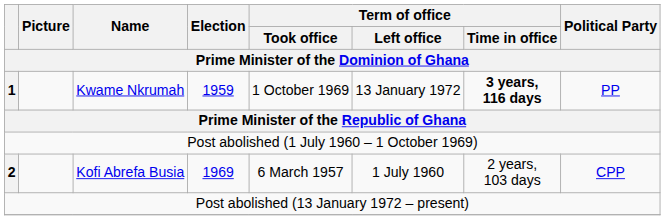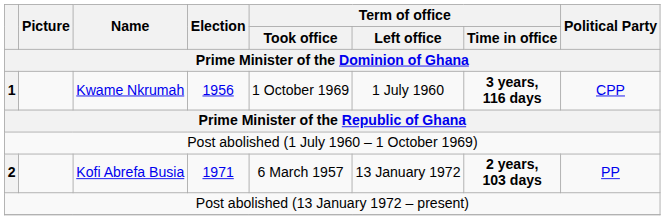(218, 90) 1959 -> (218, 90) 1956
(408, 90) 13 January 1972 -> (408, 90) 1 July 1960
(610, 90) PP -> (610, 90) CPP
(218, 173) 1969 -> (218, 173) 1971
(408, 173) 1 July 1960 -> (408, 173) 13 January 1972
(512, 173) normal -> (512, 173) bold
(610, 173) CPP -> (610, 173) PP
